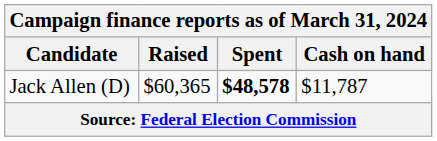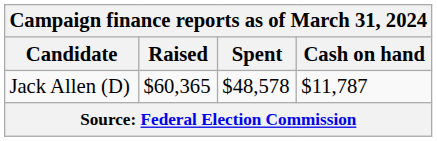(256, 86) bold -> (256, 86) normal
